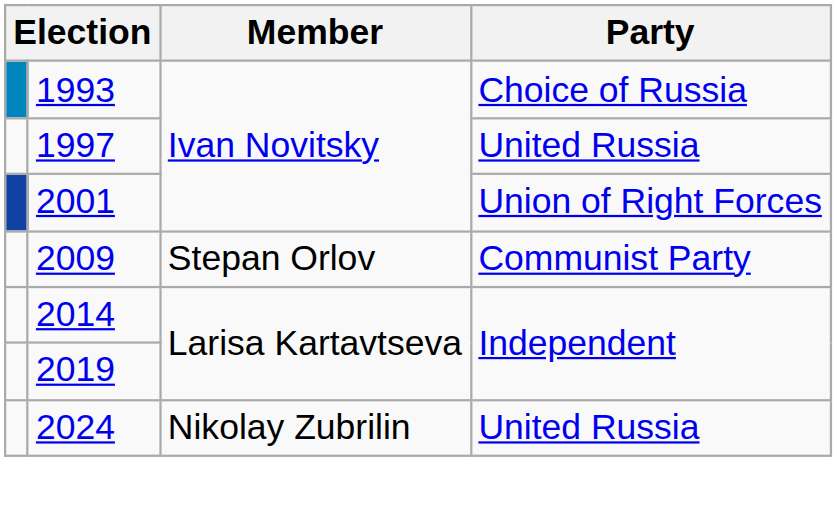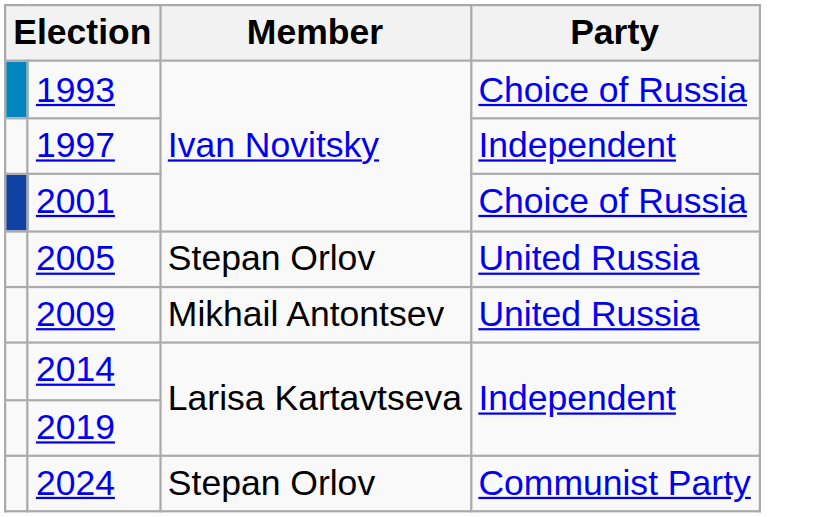(589, 145) United Russia -> (577, 145) Independent
(650, 201) Union of Right Forces -> (613, 201) Choice of Russia
+ row: (75, 257)
(271, 257) Stepan Orlov -> (306, 314) Mikhail Antontsev
(615, 257) Communist Party -> (589, 314) United Russia
(289, 426) Nikolay Zubrilin -> (271, 483) Stepan Orlov
(589, 426) United Russia -> (615, 483) Communist Party
